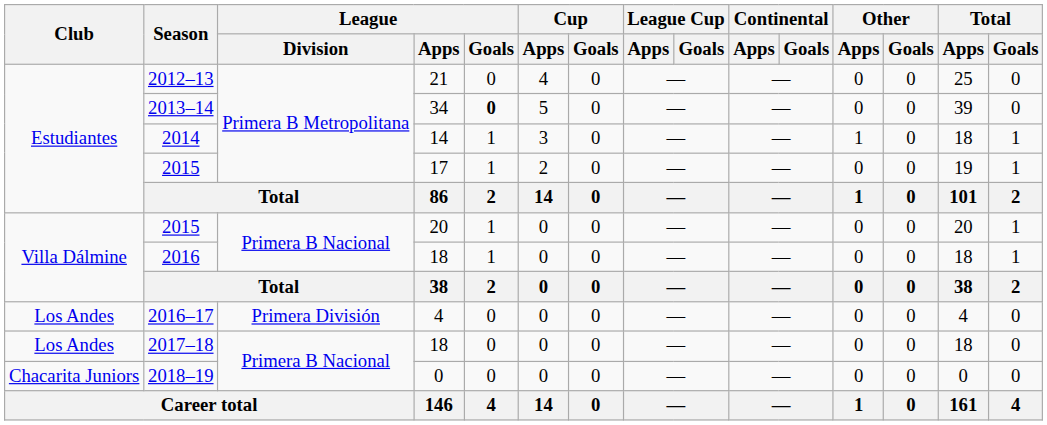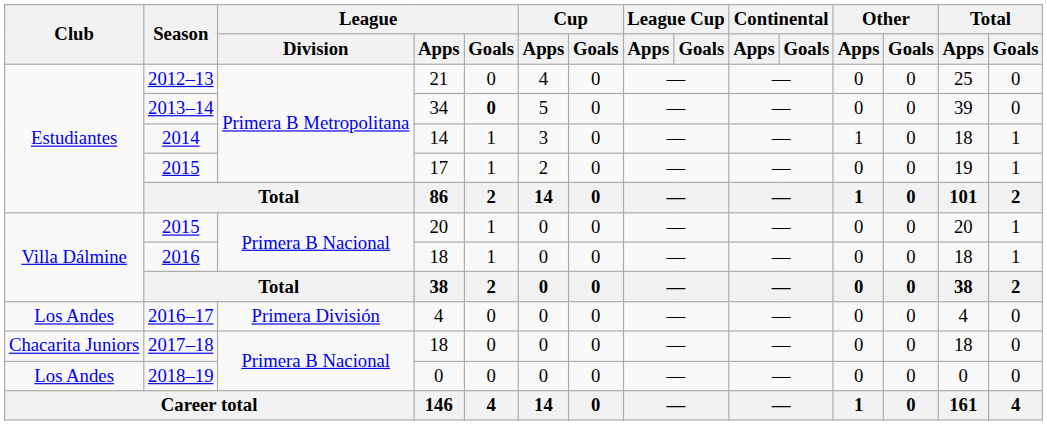(74, 345) Los Andes -> (74, 345) Chacarita Juniors
(74, 375) Chacarita Juniors -> (74, 375) Los Andes
